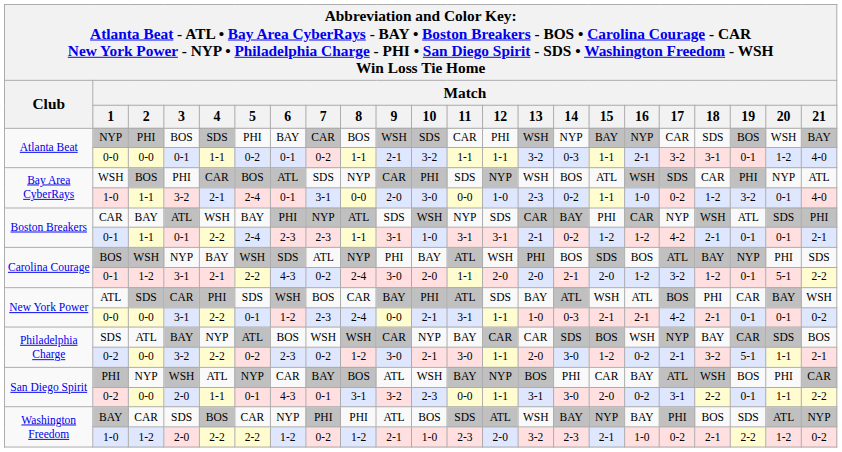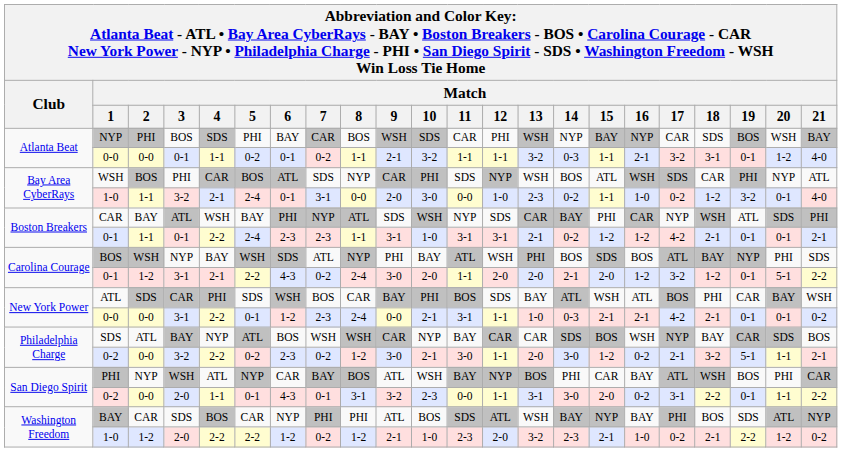(465, 297) ATL -> (465, 297) BOS
